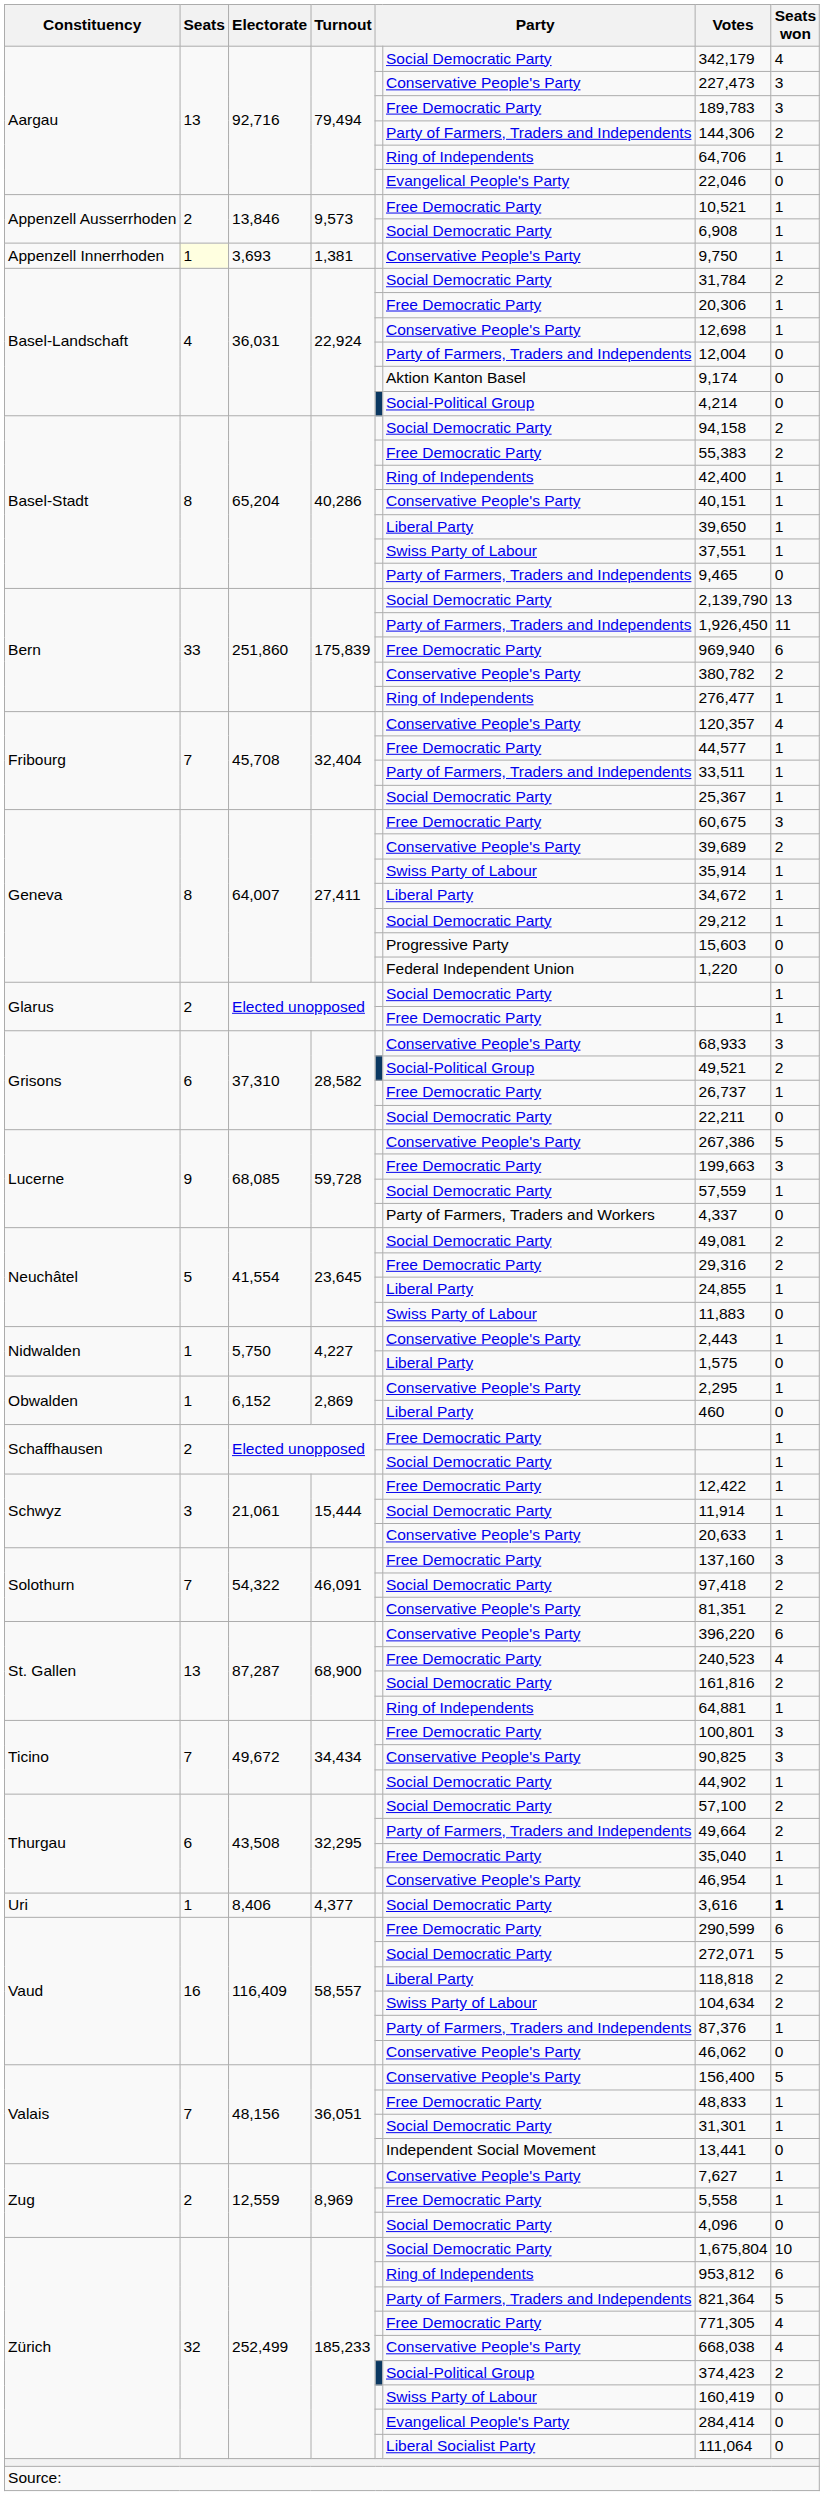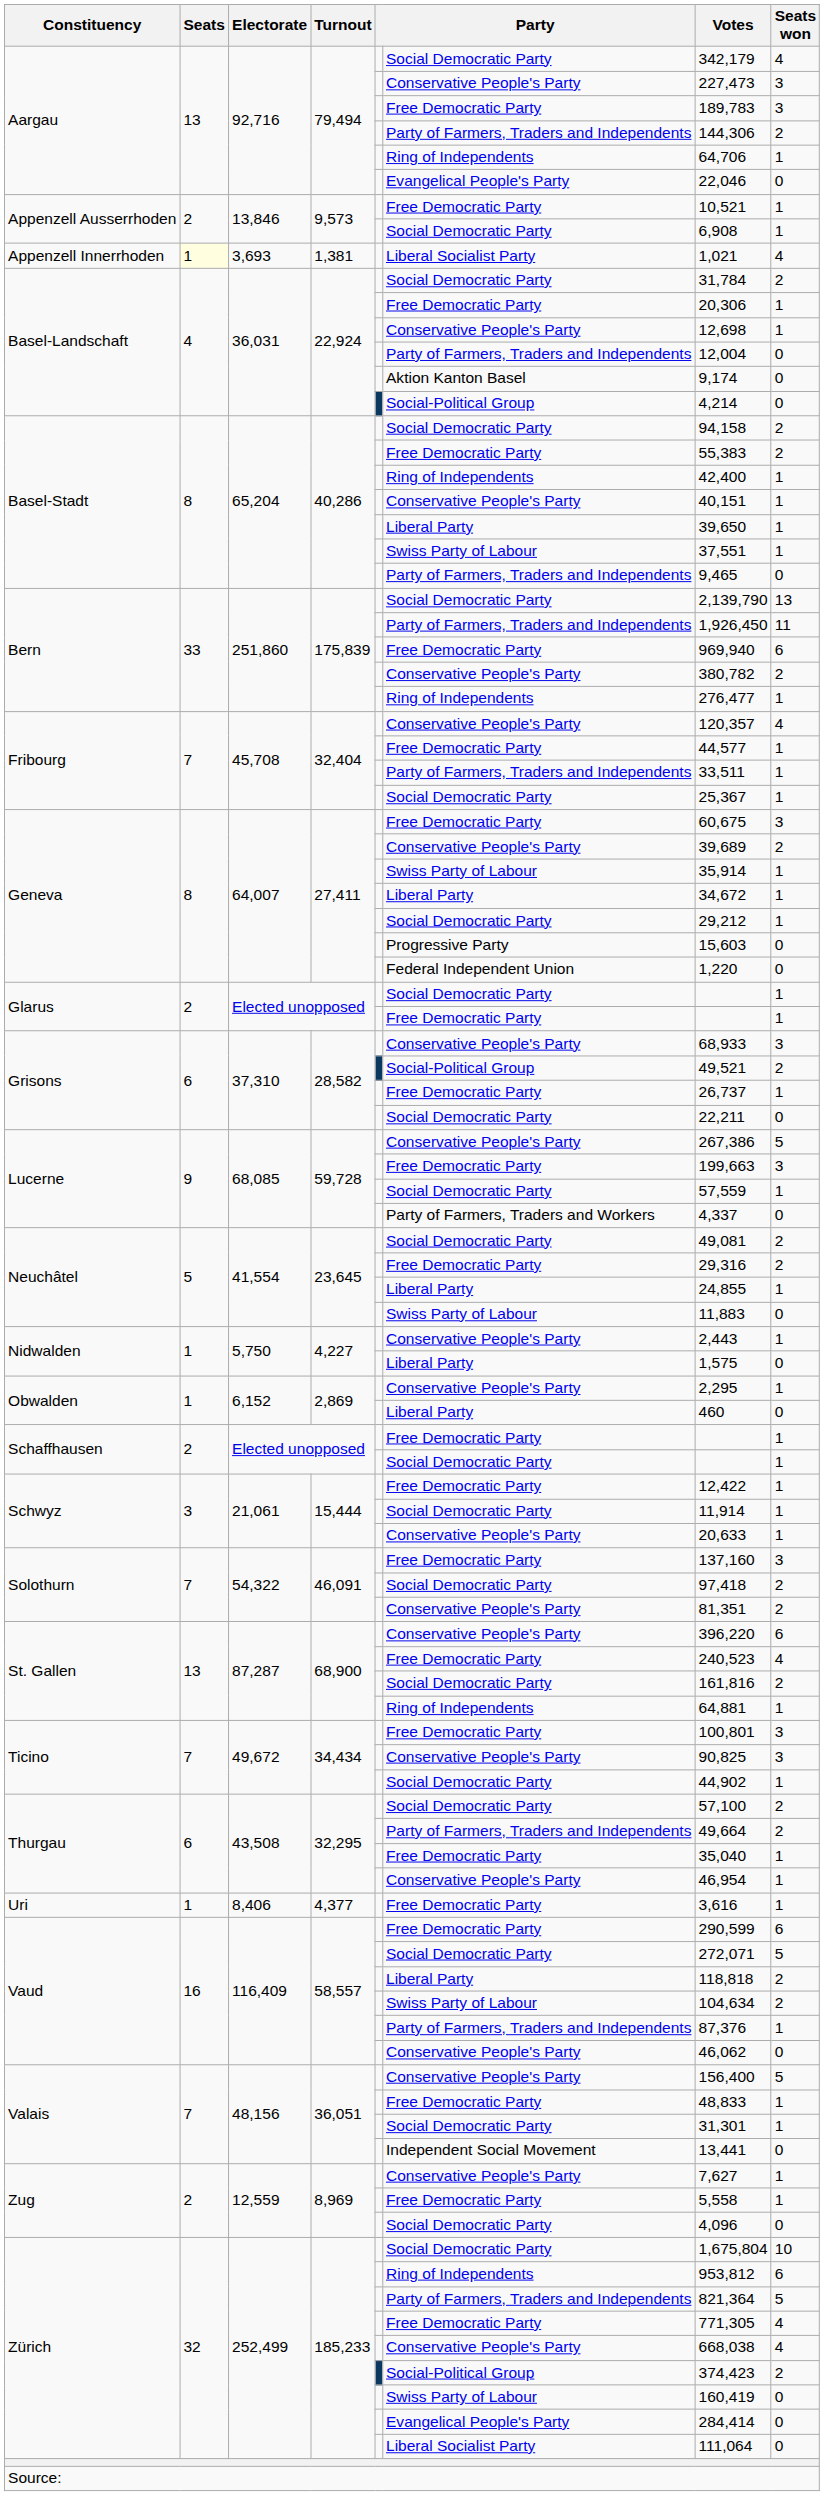(483, 255) Conservative People's Party -> (461, 255) Liberal Socialist Party
(718, 255) 9,750 -> (718, 255) 1,021
(779, 255) 1 -> (779, 255) 4
(469, 1904) Social Democratic Party -> (464, 1904) Free Democratic Party
(779, 1904) bold -> (779, 1904) normal
